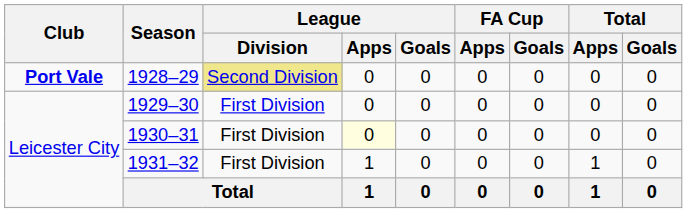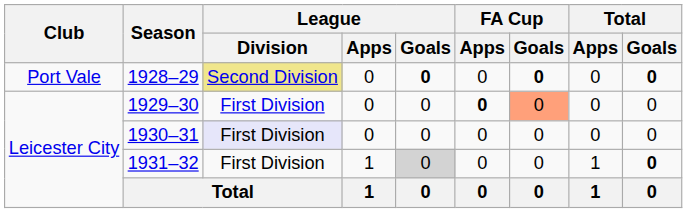(64, 76) bold -> (64, 76) normal
(426, 76) normal -> (426, 76) bold
(539, 76) normal -> (539, 76) bold
(652, 76) normal -> (652, 76) bold
(482, 105) normal -> (482, 105) bold
(539, 105) no background -> (539, 105) lightsalmon background
(272, 134) no background -> (272, 134) lavender background
(369, 134) lightyellow background -> (369, 134) no background
(426, 163) no background -> (426, 163) lightgrey background
(652, 163) normal -> (652, 163) bold
